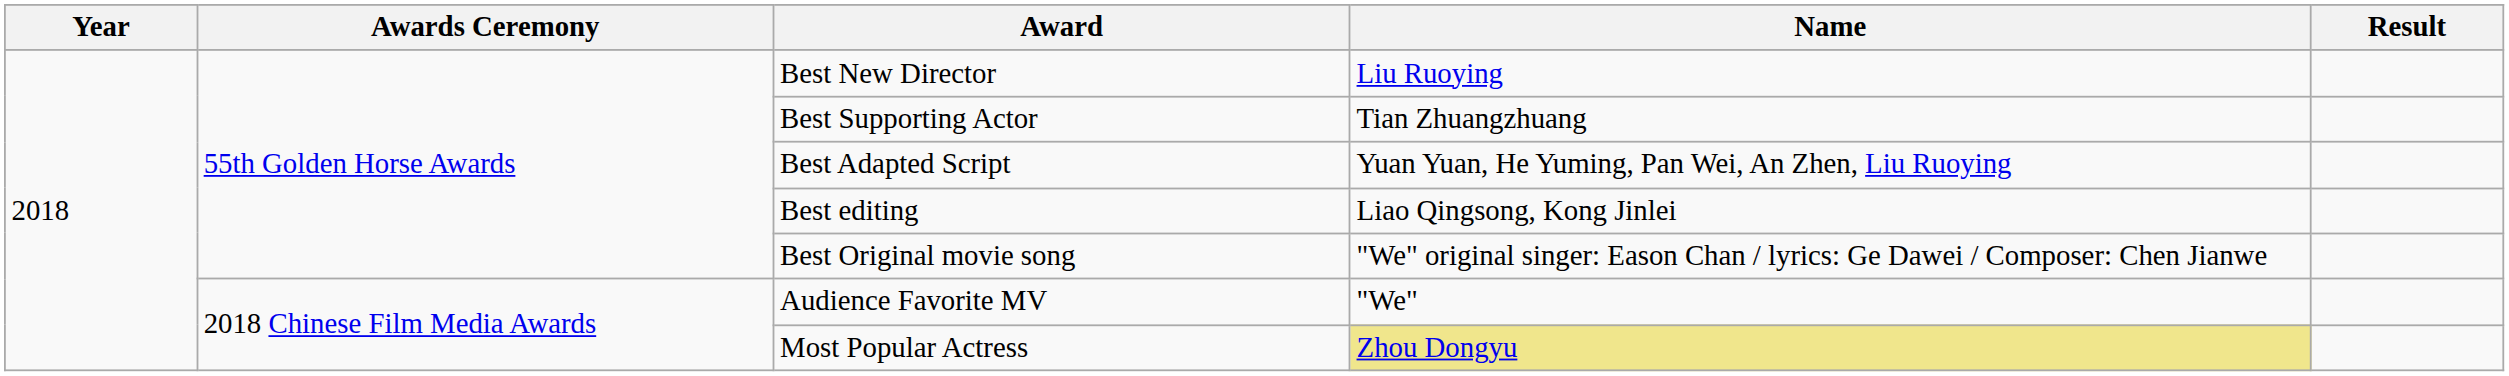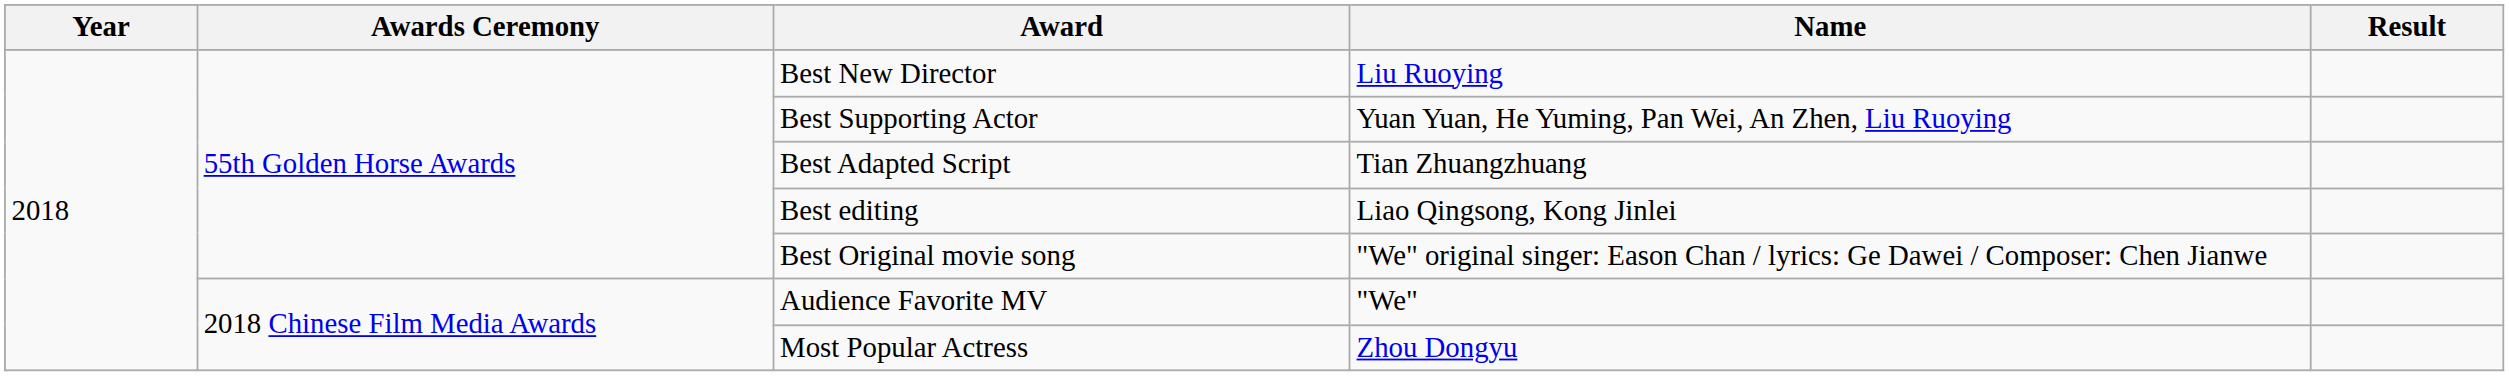(1472, 118) Tian Zhuangzhuang -> (1684, 118) Yuan Yuan, He Yuming, Pan Wei, An Zhen, Liu Ruoying
(1684, 164) Yuan Yuan, He Yuming, Pan Wei, An Zhen, Liu Ruoying -> (1472, 164) Tian Zhuangzhuang
(1437, 347) khaki background -> (1437, 347) no background
